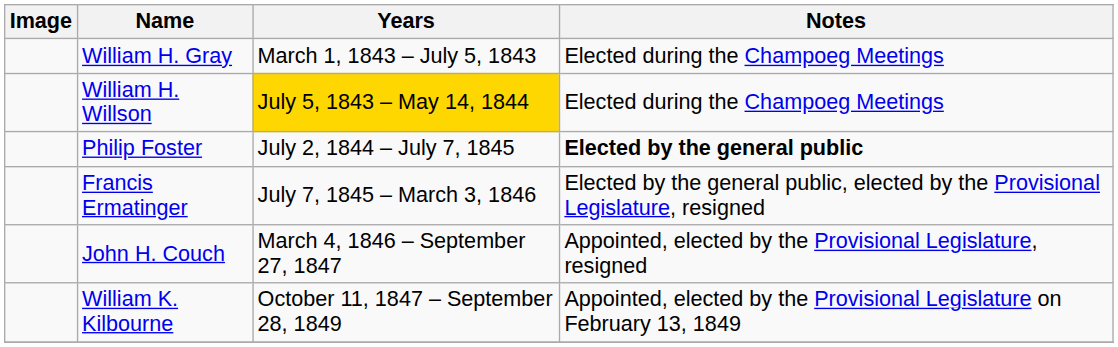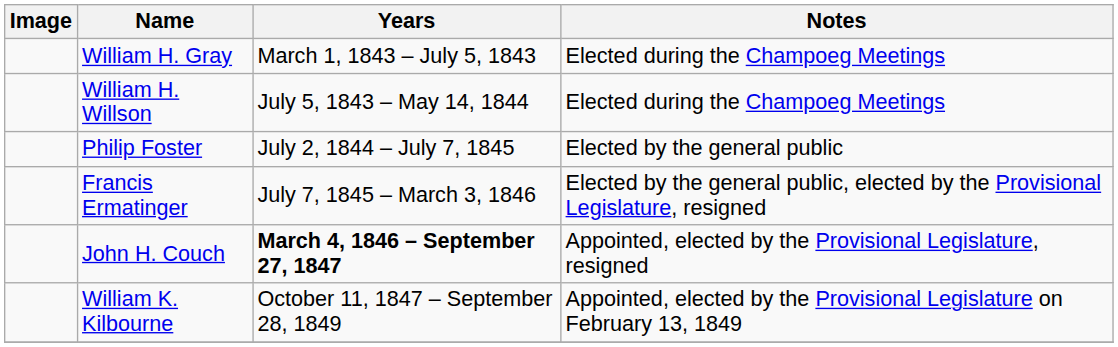(393, 102) gold background -> (393, 102) no background
(714, 148) bold -> (704, 148) normal
(391, 253) normal -> (396, 253) bold
